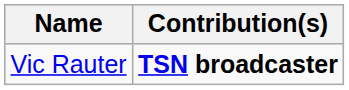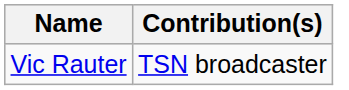(238, 63) bold -> (232, 63) normal
